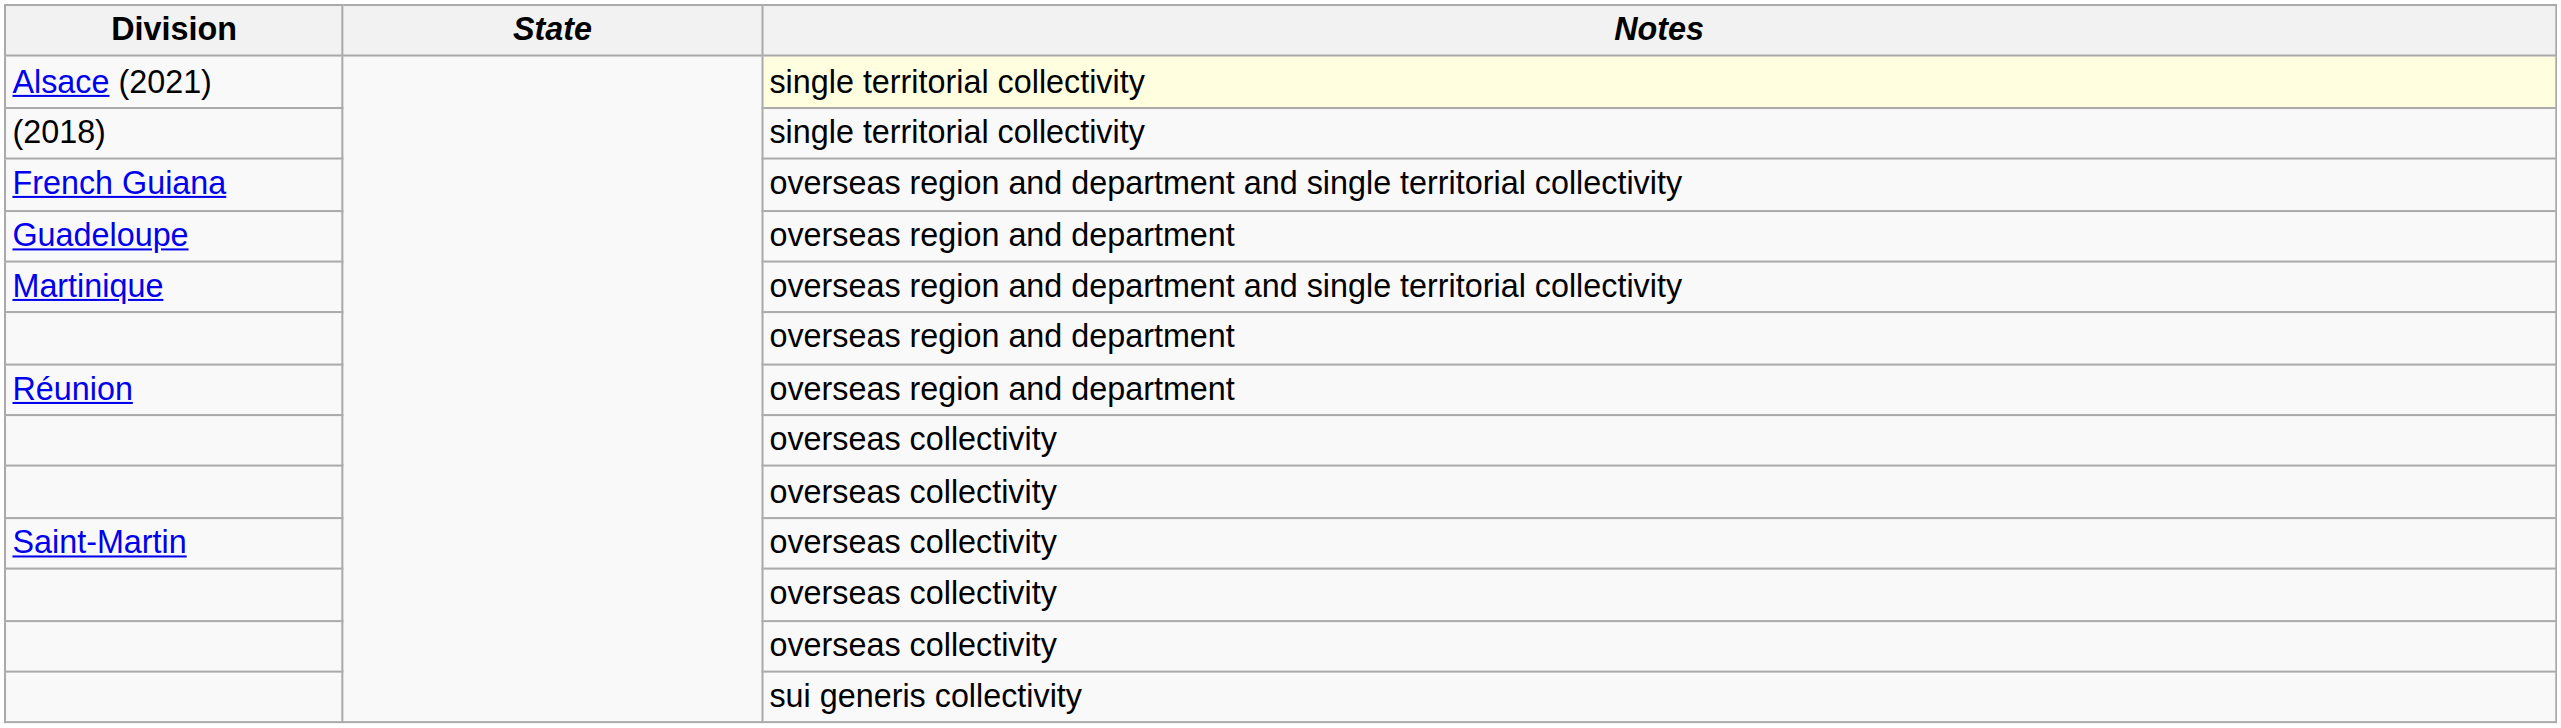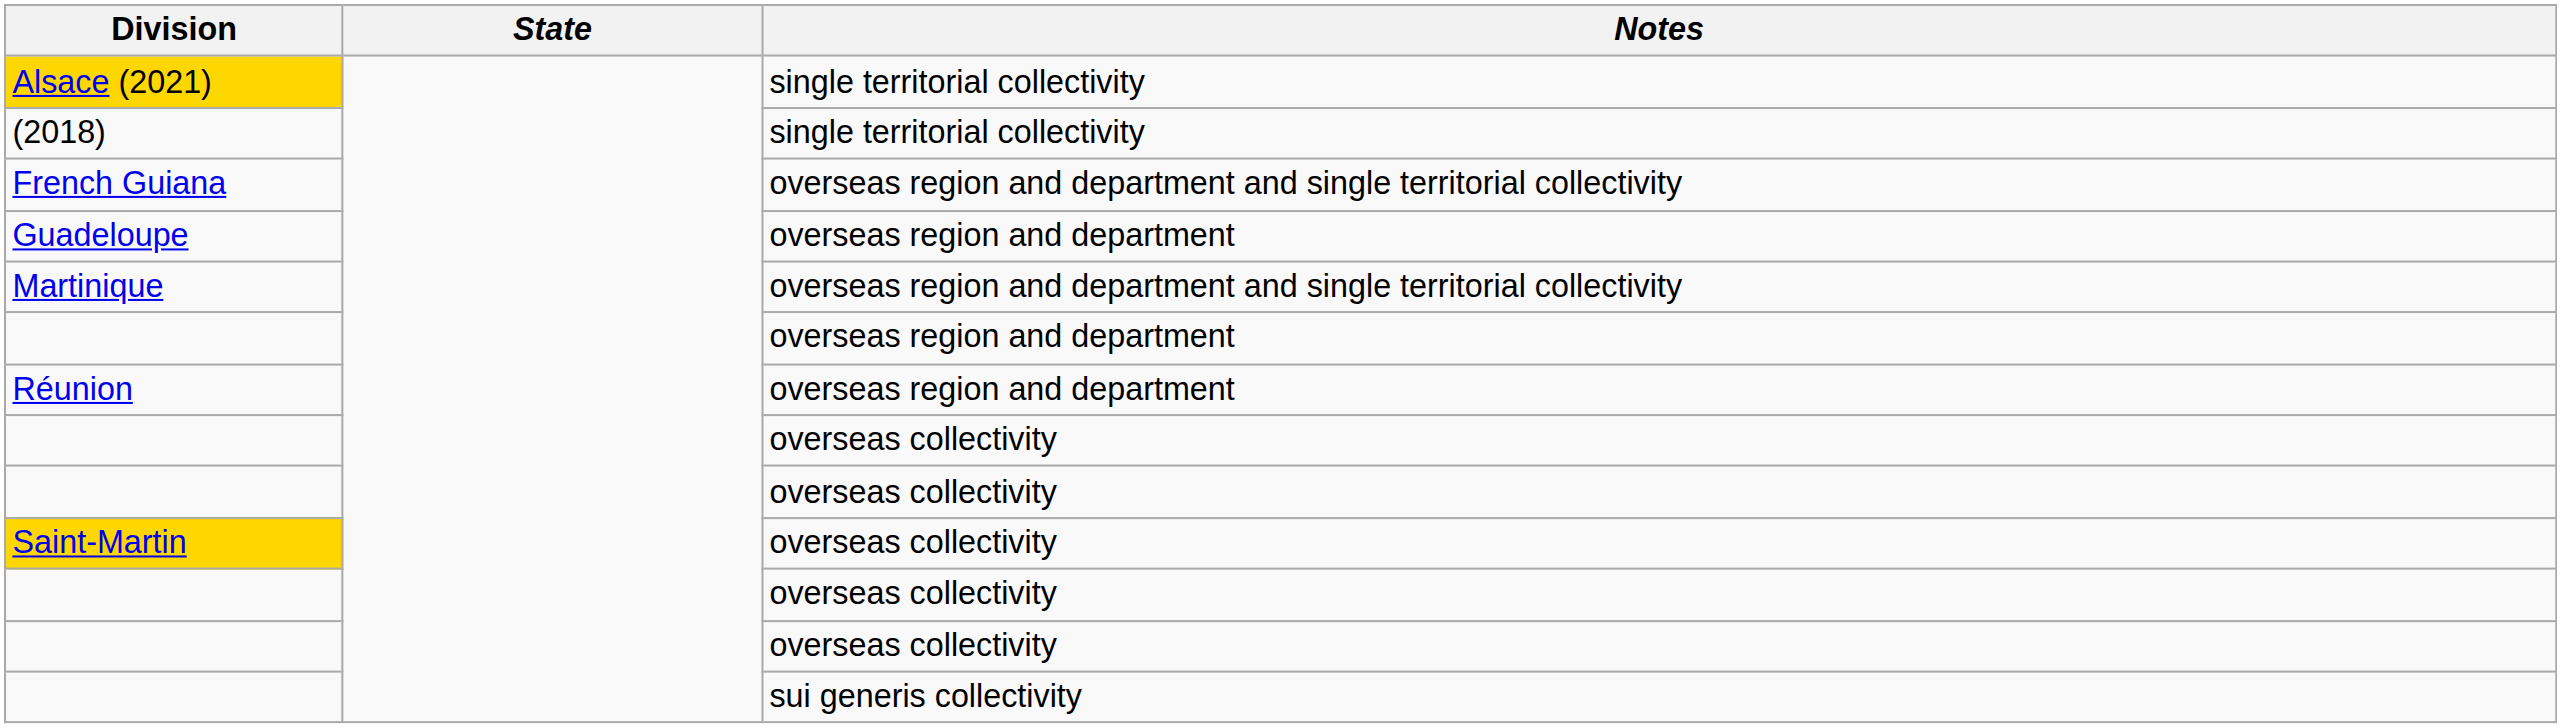(112, 81) no background -> (112, 81) gold background
(957, 81) lightyellow background -> (957, 81) no background
(100, 542) no background -> (100, 542) gold background
